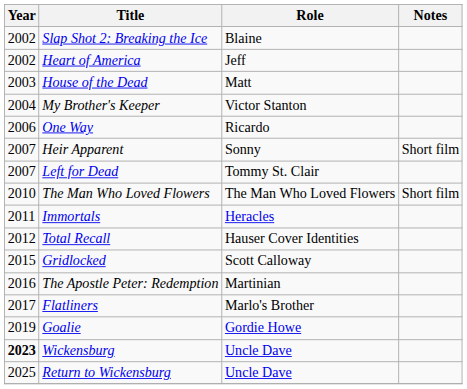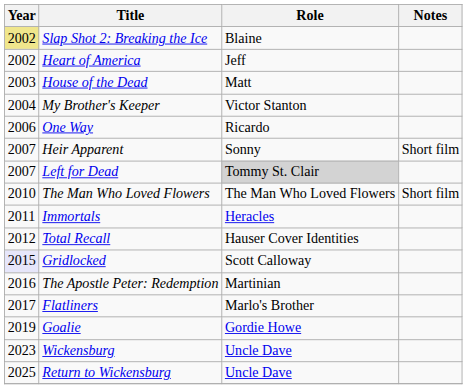(22, 37) no background -> (22, 37) khaki background
(272, 171) no background -> (272, 171) lightgrey background
(22, 261) no background -> (22, 261) lavender background
(22, 350) bold -> (22, 350) normal
